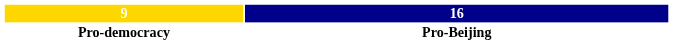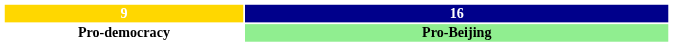(457, 32) no background -> (457, 32) lightgreen background
